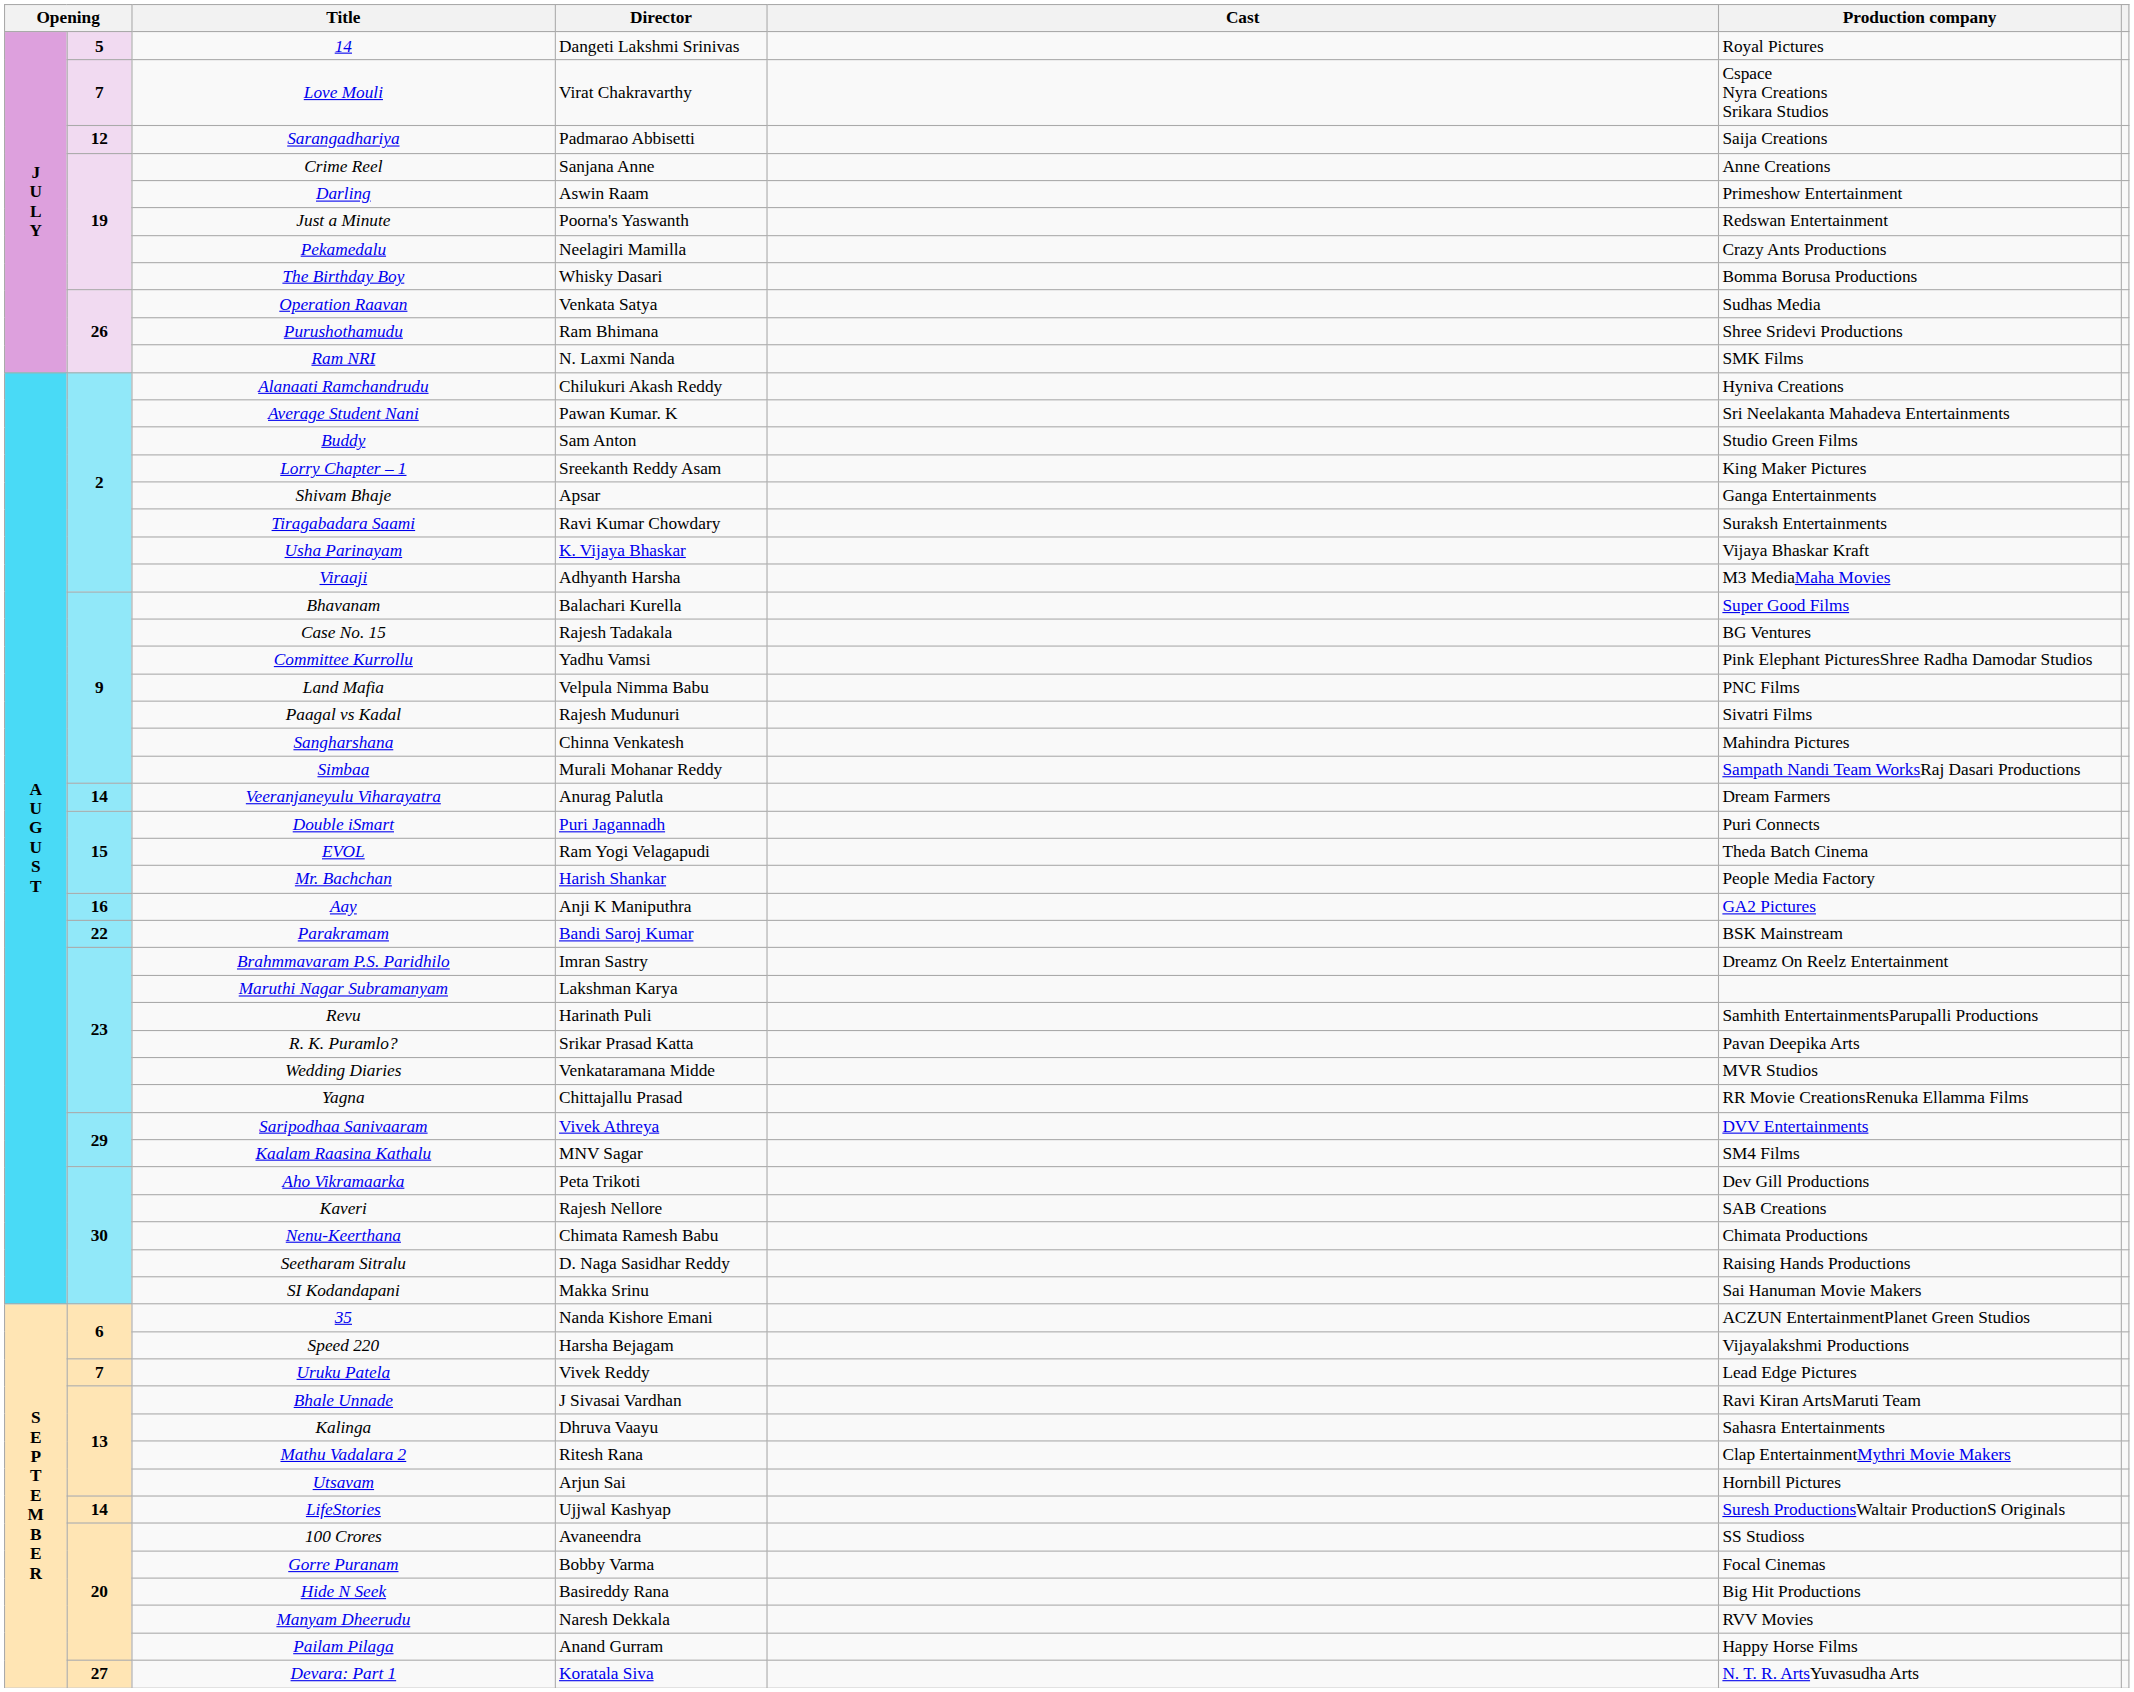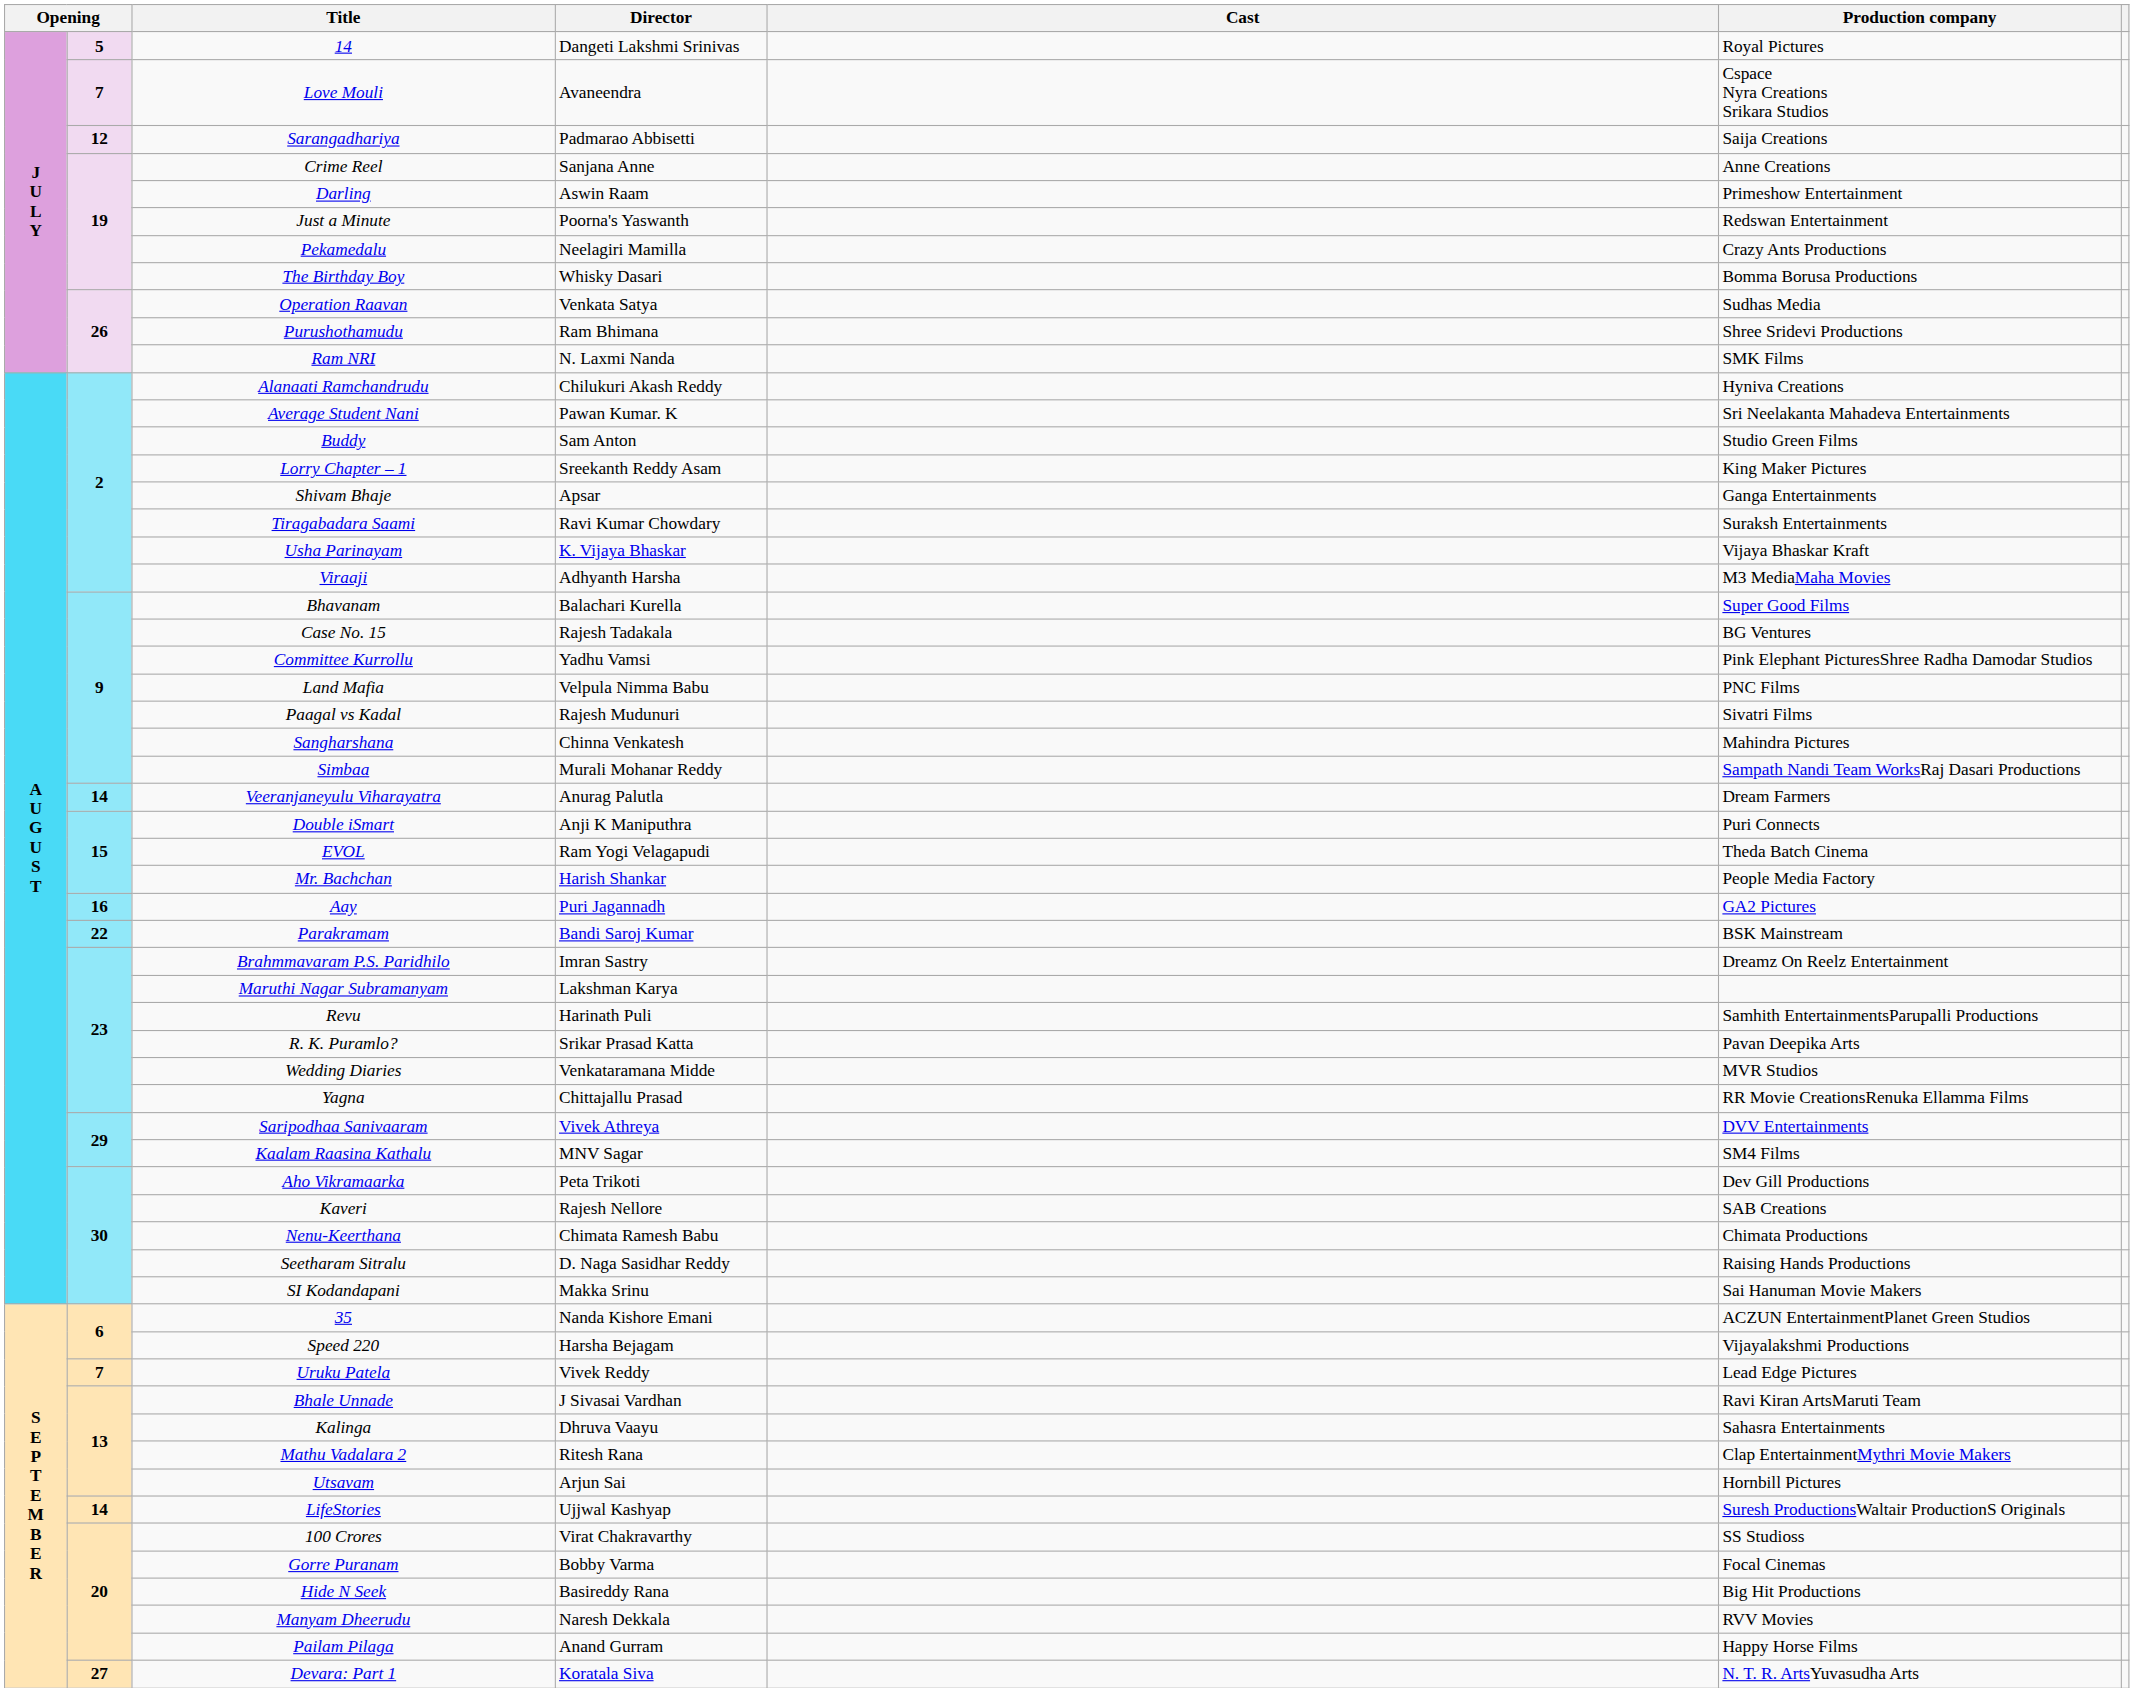(625, 92) Virat Chakravarthy -> (600, 92) Avaneendra
(612, 824) Puri Jagannadh -> (625, 824) Anji K Maniputhra
(625, 906) Anji K Maniputhra -> (612, 906) Puri Jagannadh
(600, 1536) Avaneendra -> (625, 1536) Virat Chakravarthy
